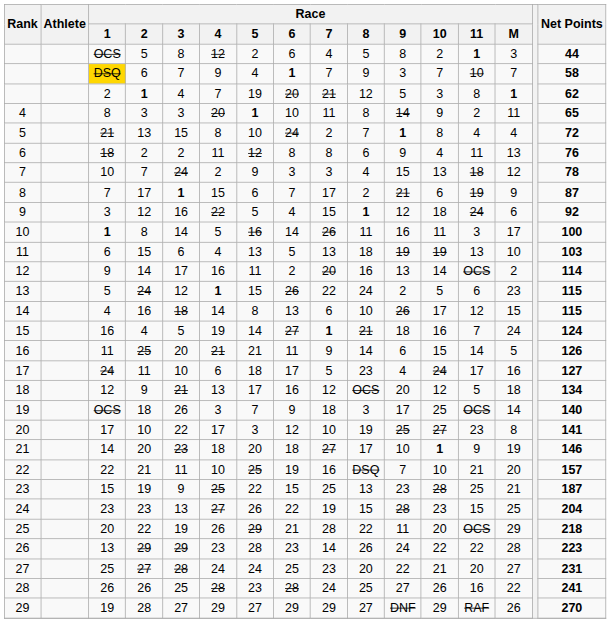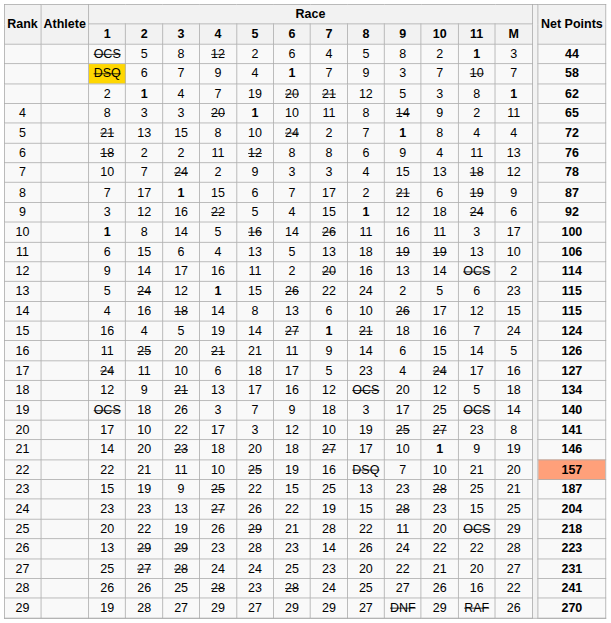(572, 251) 103 -> (572, 251) 106
(572, 469) no background -> (572, 469) lightsalmon background
